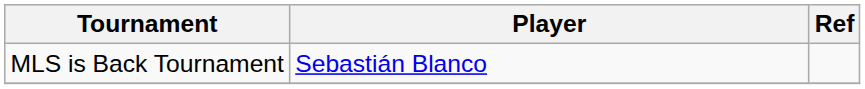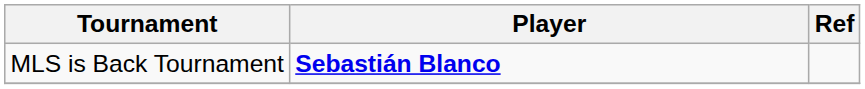(391, 63) normal -> (398, 63) bold
